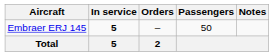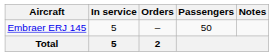(114, 28) bold -> (114, 28) normal
